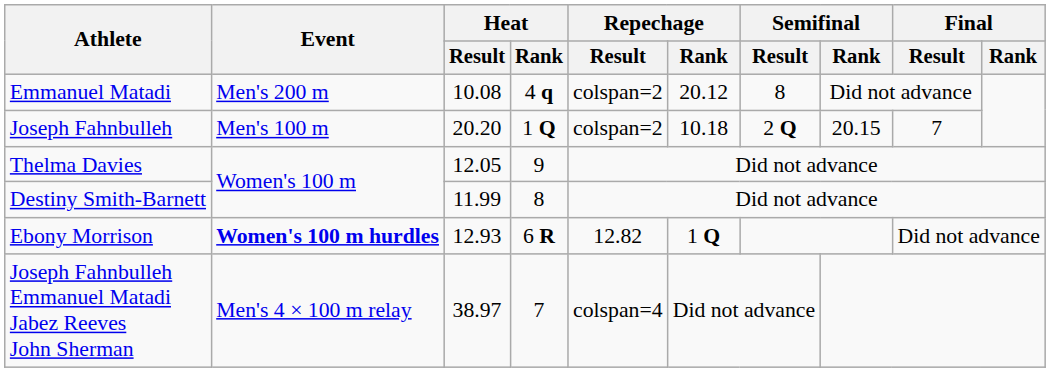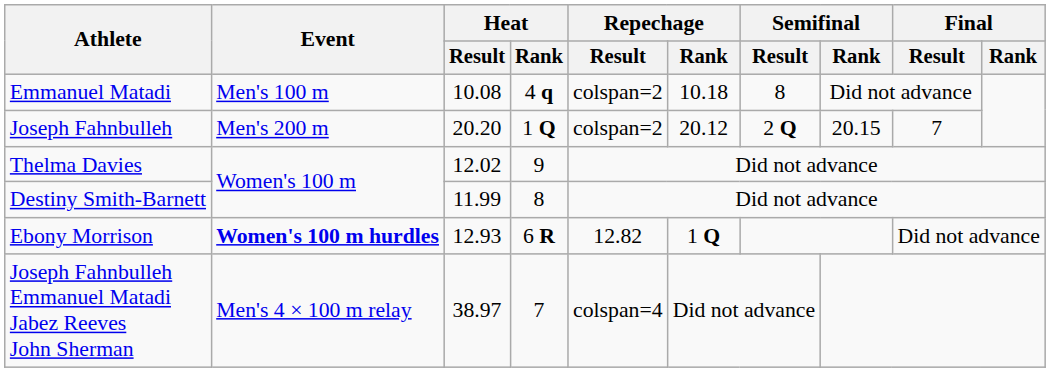(272, 92) Men's 200 m -> (272, 92) Men's 100 m
(704, 92) 20.12 -> (704, 92) 10.18
(272, 128) Men's 100 m -> (272, 128) Men's 200 m
(704, 128) 10.18 -> (704, 128) 20.12
(477, 164) 12.05 -> (477, 164) 12.02
